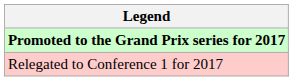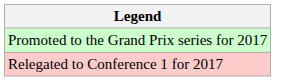(147, 40) bold -> (138, 40) normal
